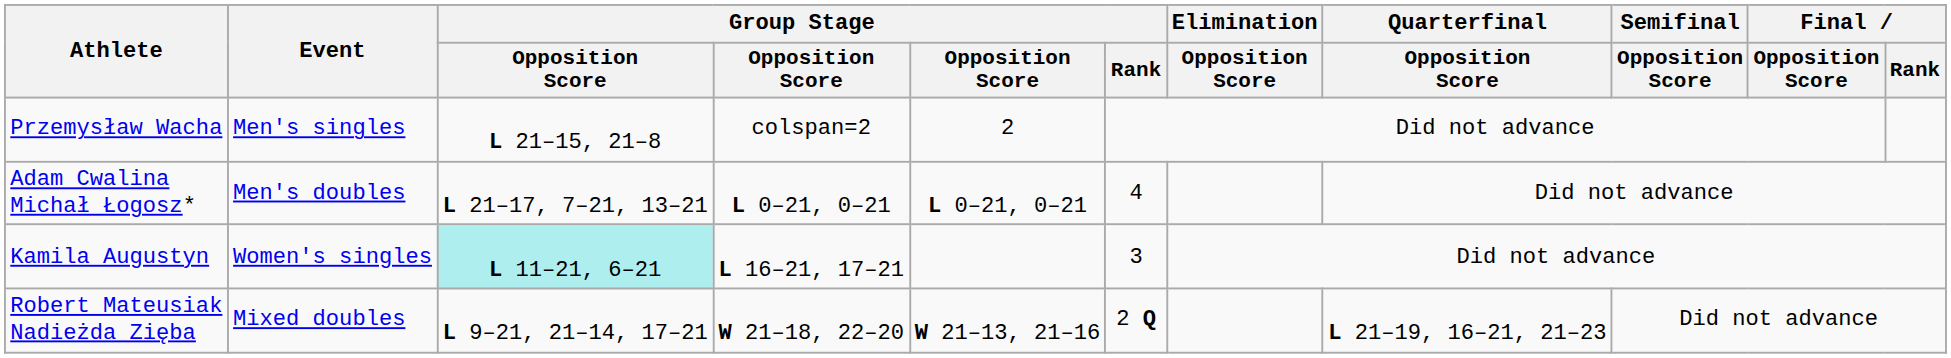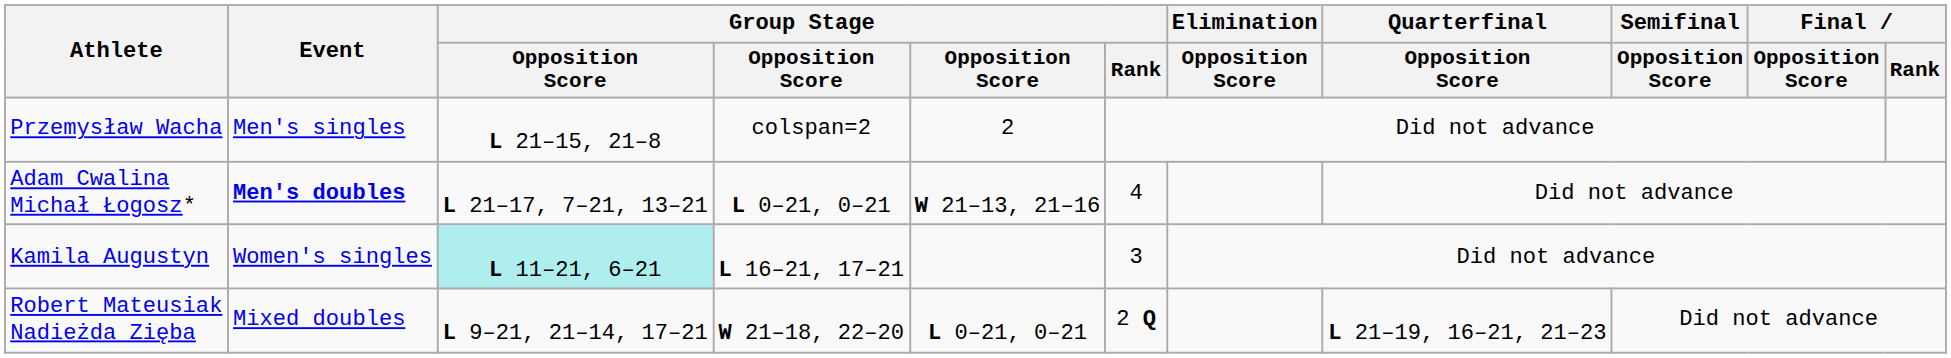(319, 193) normal -> (319, 193) bold
(1008, 206) L 0–21, 0–21 -> (1008, 206) W 21–13, 21–16
(1008, 333) W 21–13, 21–16 -> (1008, 333) L 0–21, 0–21
